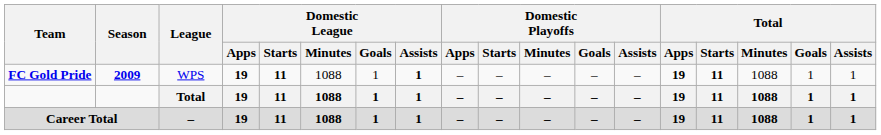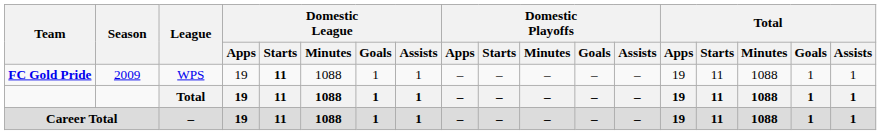(127, 75) bold -> (127, 75) normal
(241, 75) bold -> (241, 75) normal
(419, 75) bold -> (419, 75) normal
(679, 75) bold -> (679, 75) normal
(717, 75) bold -> (717, 75) normal
